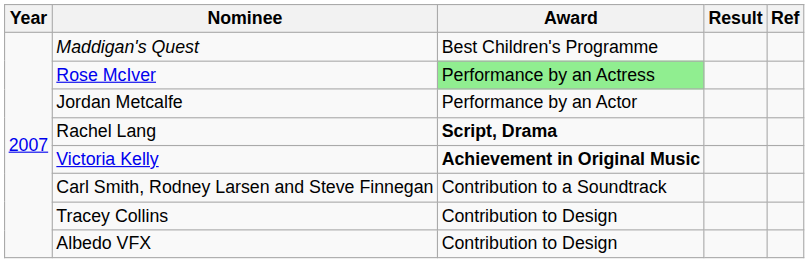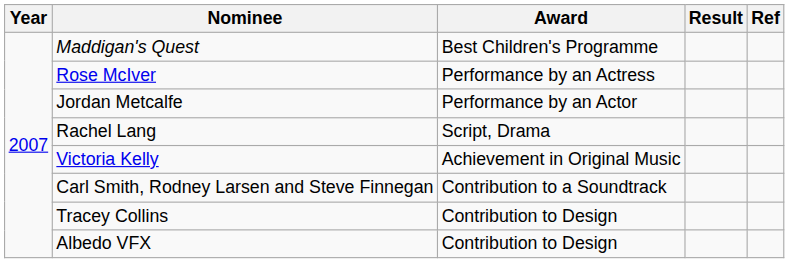(548, 74) lightgreen background -> (548, 74) no background
(499, 131) bold -> (496, 131) normal
(571, 159) bold -> (561, 159) normal
